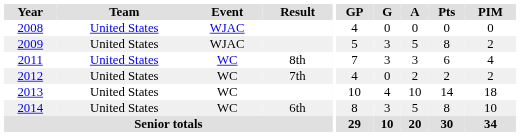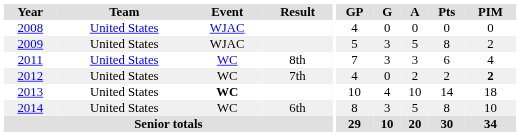(490, 76) normal -> (490, 76) bold
(227, 92) normal -> (227, 92) bold
